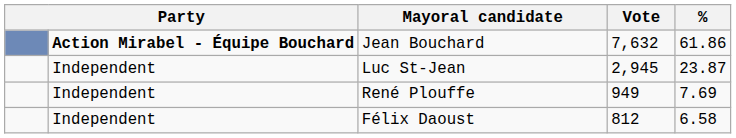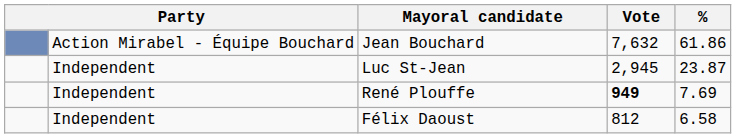(203, 43) bold -> (203, 43) normal
(625, 94) normal -> (625, 94) bold
